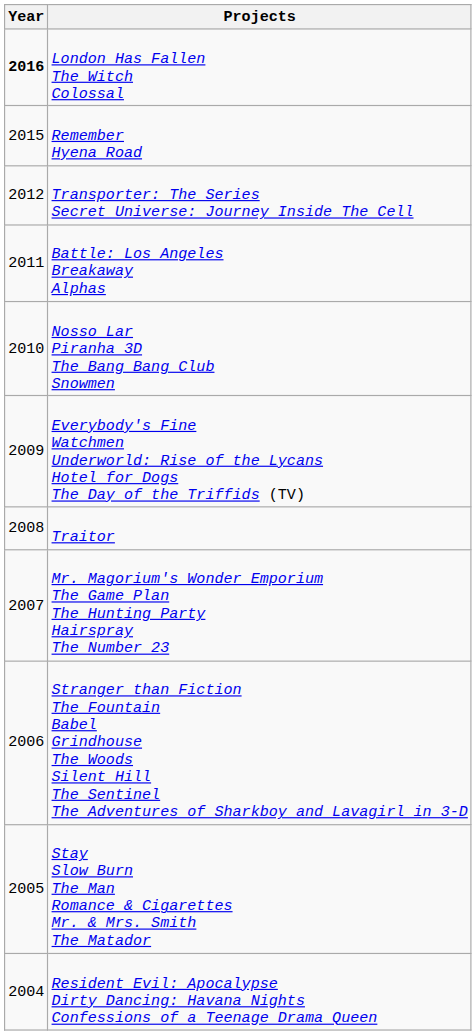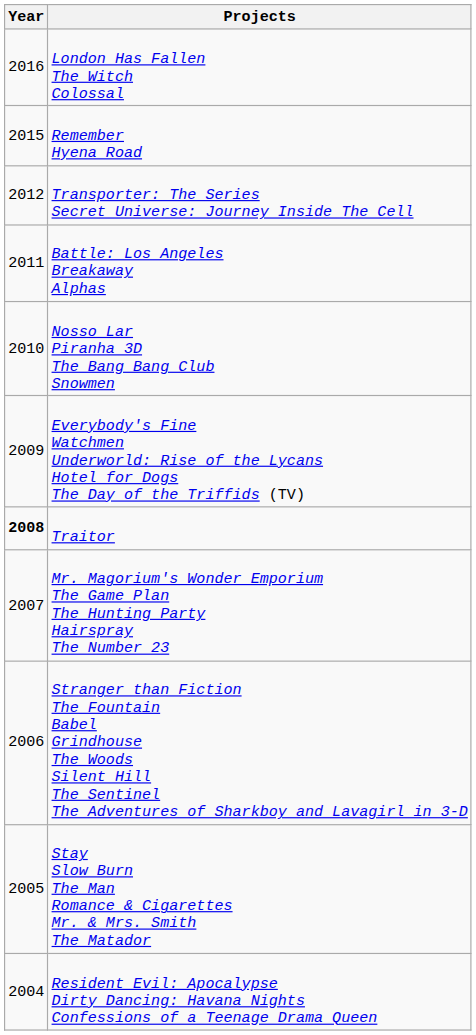(26, 68) bold -> (26, 68) normal
(26, 528) normal -> (26, 528) bold
